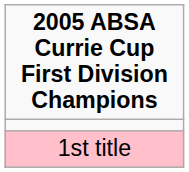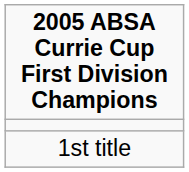(94, 148) pink background -> (94, 148) no background
